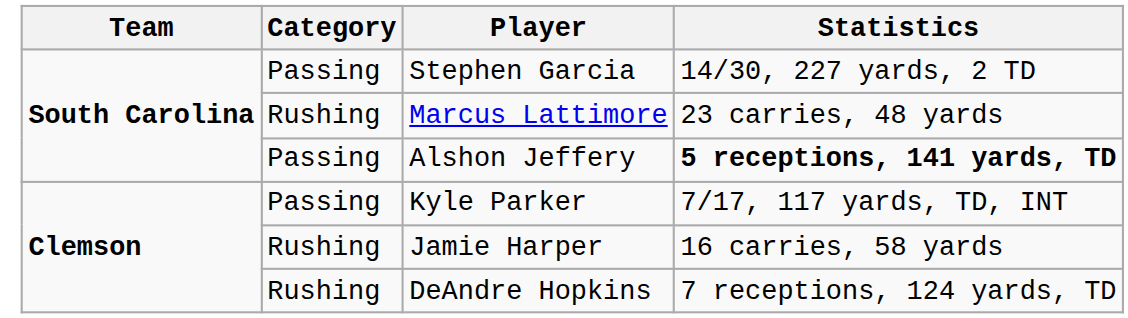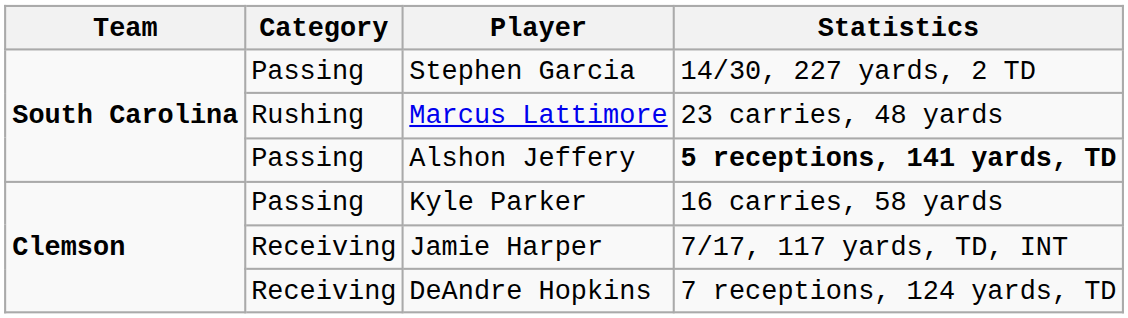(874, 203) 7/17, 117 yards, TD, INT -> (842, 203) 16 carries, 58 yards
(324, 247) Rushing -> (324, 247) Receiving
(842, 247) 16 carries, 58 yards -> (874, 247) 7/17, 117 yards, TD, INT
(324, 291) Rushing -> (324, 291) Receiving
